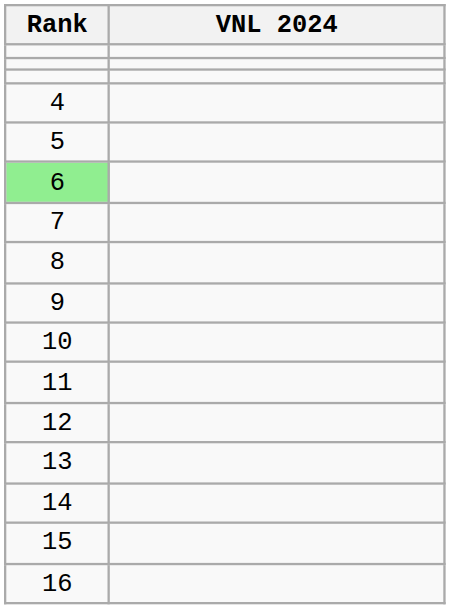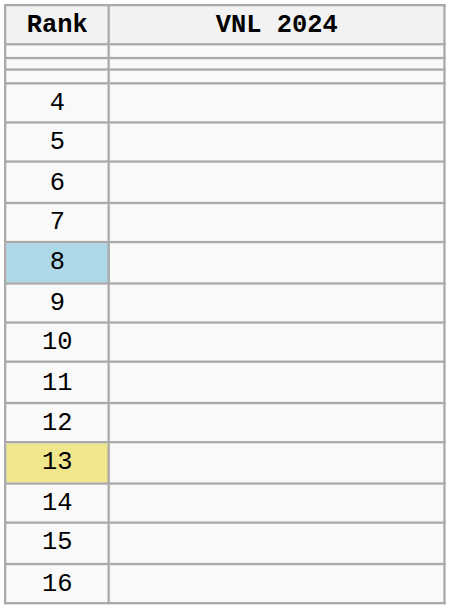(57, 183) lightgreen background -> (57, 183) no background
(57, 263) no background -> (57, 263) lightblue background
(57, 463) no background -> (57, 463) khaki background
